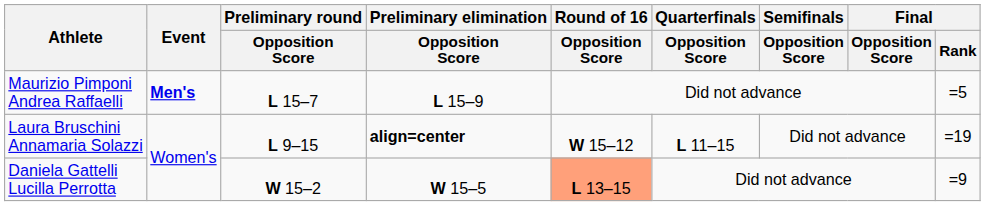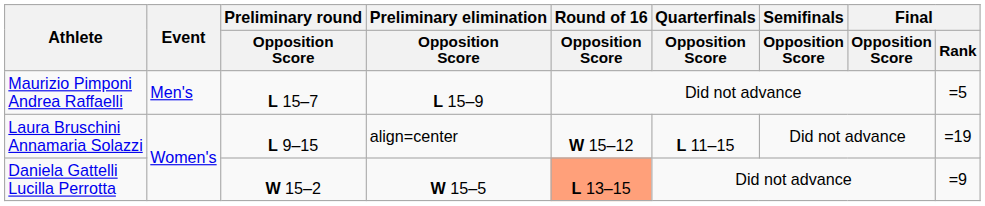(173, 93) bold -> (172, 93) normal
(417, 136) bold -> (414, 136) normal
